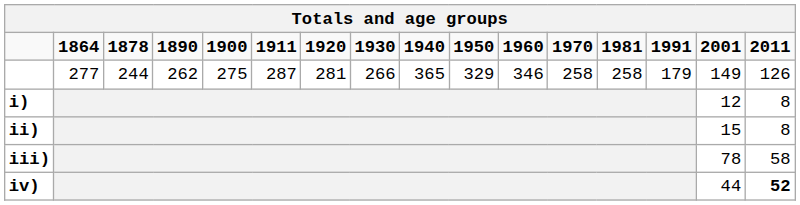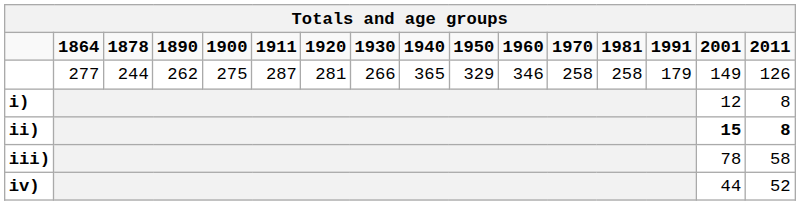(731, 131) normal -> (731, 131) bold
(785, 131) normal -> (785, 131) bold
(780, 186) bold -> (780, 186) normal
